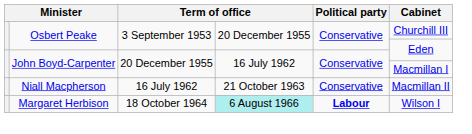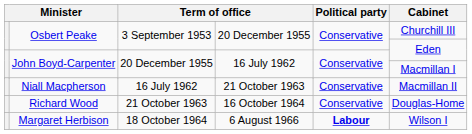+ row: (64, 103)
(264, 103) paleturquoise background -> (264, 121) no background
